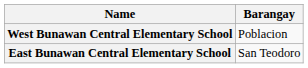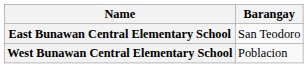rows swapped: (120, 53) <-> (120, 33)
